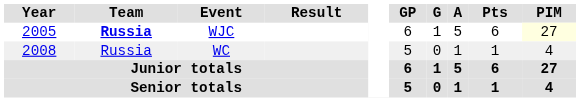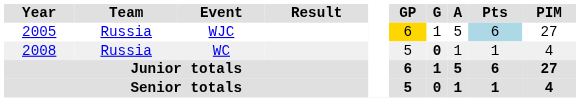(126, 32) bold -> (126, 32) normal
(408, 32) no background -> (408, 32) gold background
(495, 32) no background -> (495, 32) lightblue background
(549, 32) lightyellow background -> (549, 32) no background
(437, 51) normal -> (437, 51) bold
